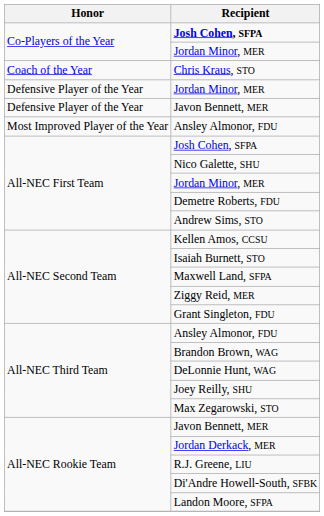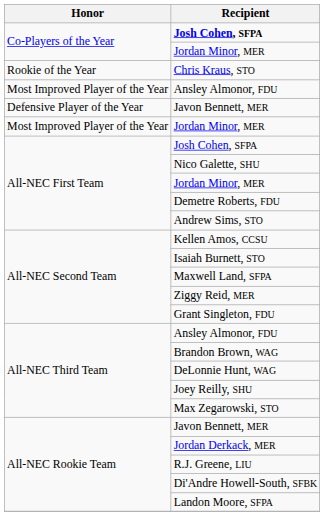(50, 70) Coach of the Year -> (51, 70) Rookie of the Year
(75, 88) Defensive Player of the Year -> (88, 88) Most Improved Player of the Year
(219, 88) Jordan Minor, MER -> (226, 88) Ansley Almonor, FDU
(226, 126) Ansley Almonor, FDU -> (219, 126) Jordan Minor, MER
